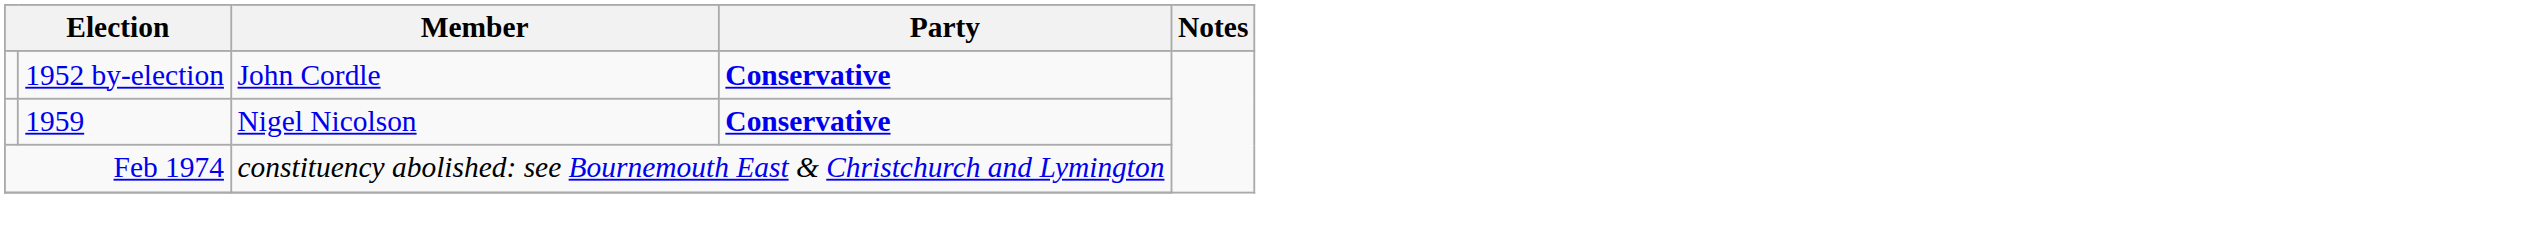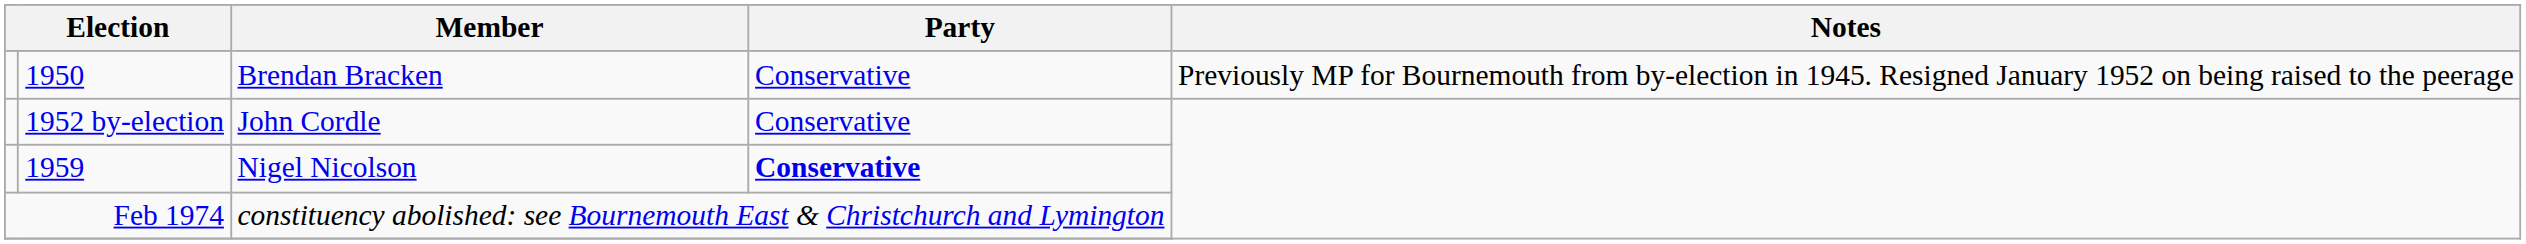+ row: (55, 74)
(808, 74) bold -> (833, 121) normal
